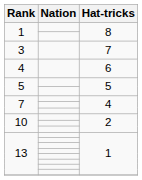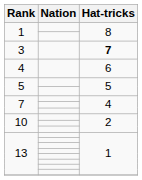(108, 50) normal -> (108, 50) bold
